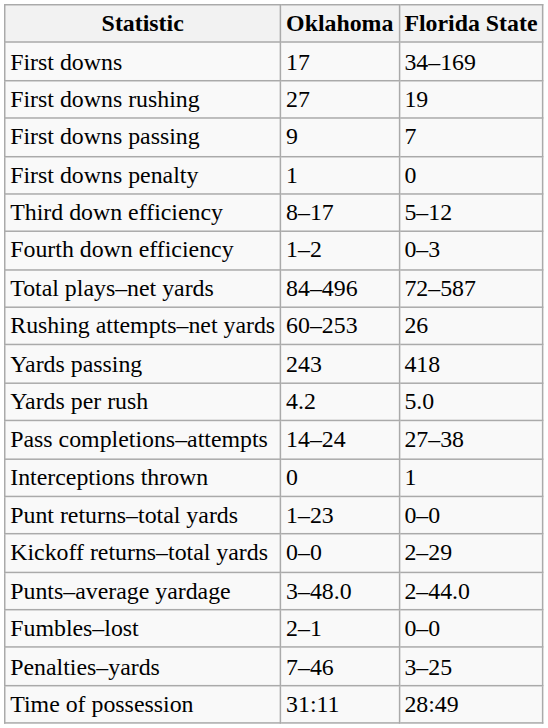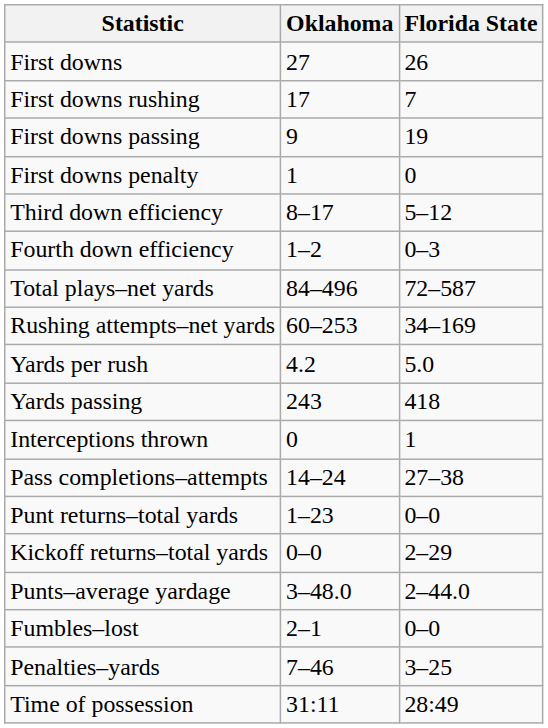(298, 61) 17 -> (298, 61) 27
(440, 61) 34–169 -> (416, 61) 26
(298, 99) 27 -> (298, 99) 17
(416, 99) 19 -> (410, 99) 7
(410, 136) 7 -> (416, 136) 19
(416, 325) 26 -> (440, 325) 34–169
rows swapped: (79, 401) <-> (76, 363)
rows swapped: (139, 439) <-> (109, 477)
